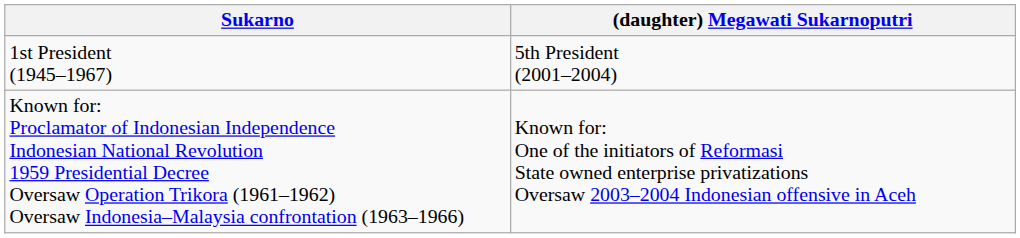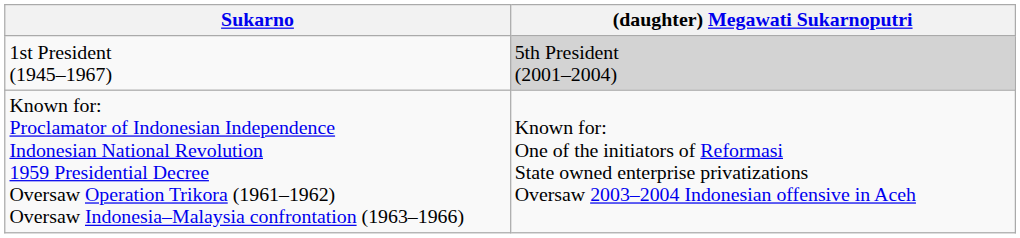(567, 62) no background -> (567, 62) lightgrey background
